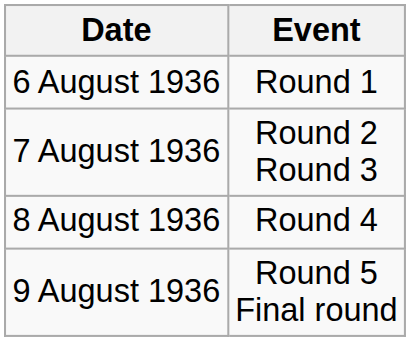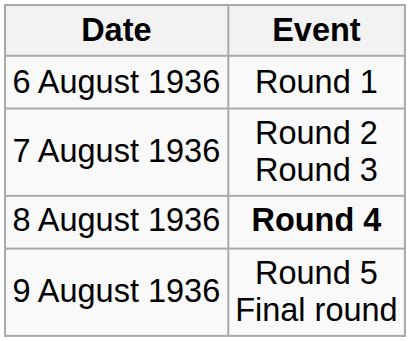(316, 221) normal -> (316, 221) bold
